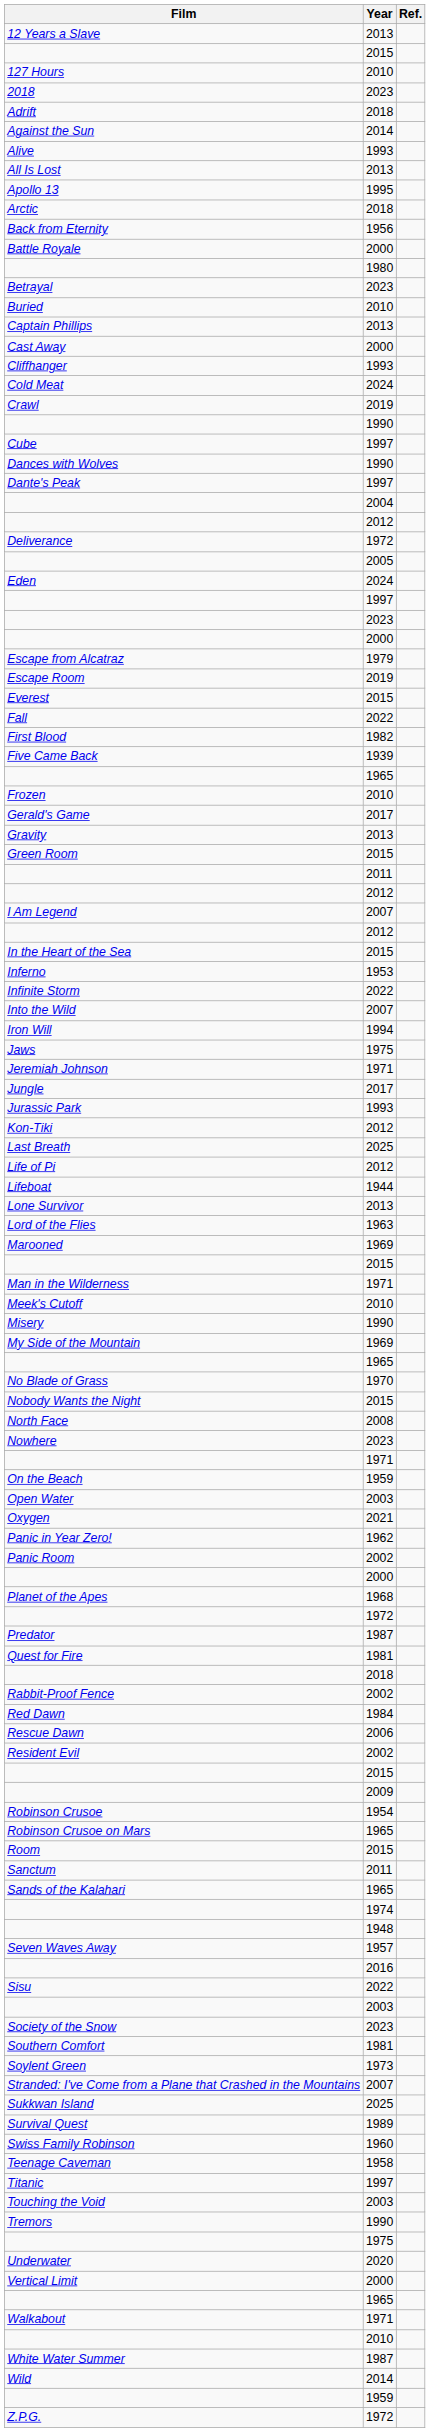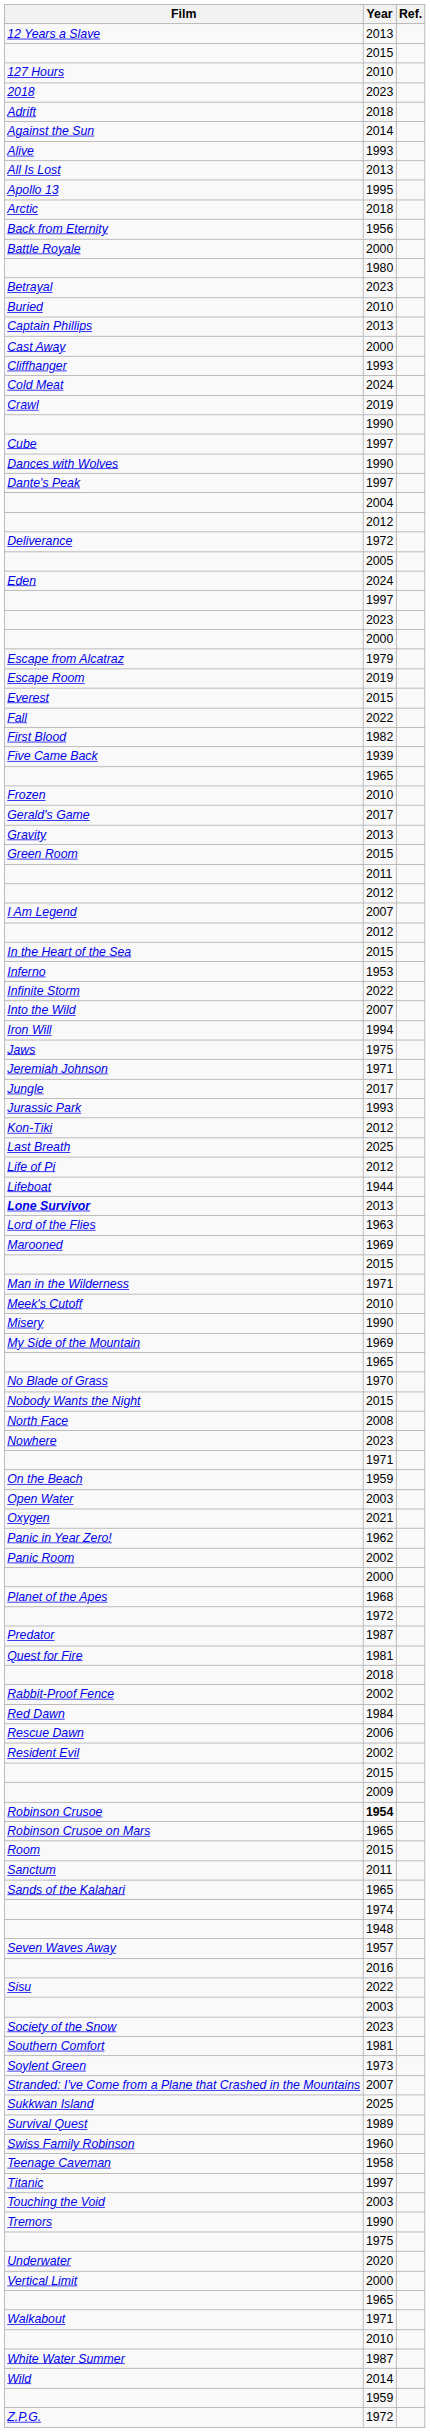(45, 1206) normal -> (49, 1206) bold
(380, 1811) normal -> (380, 1811) bold
